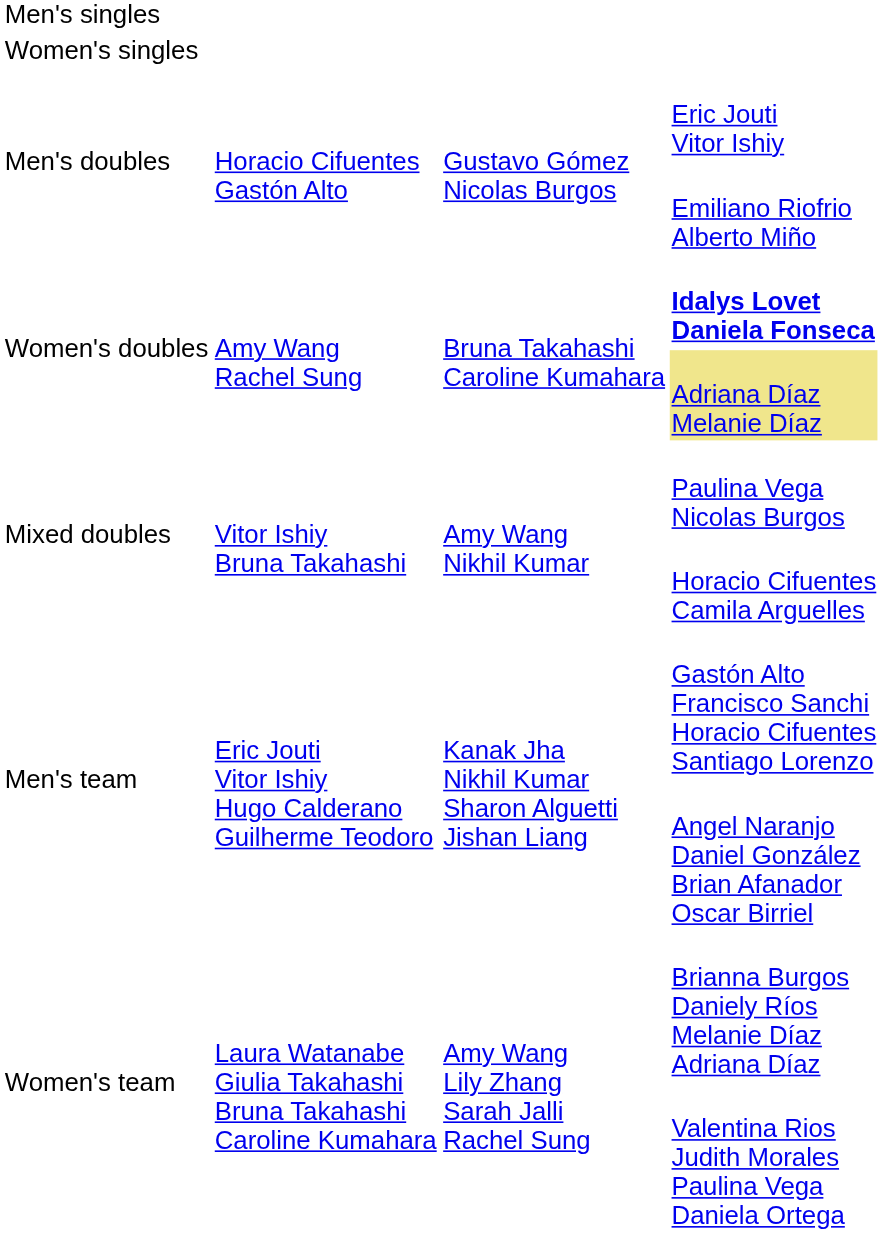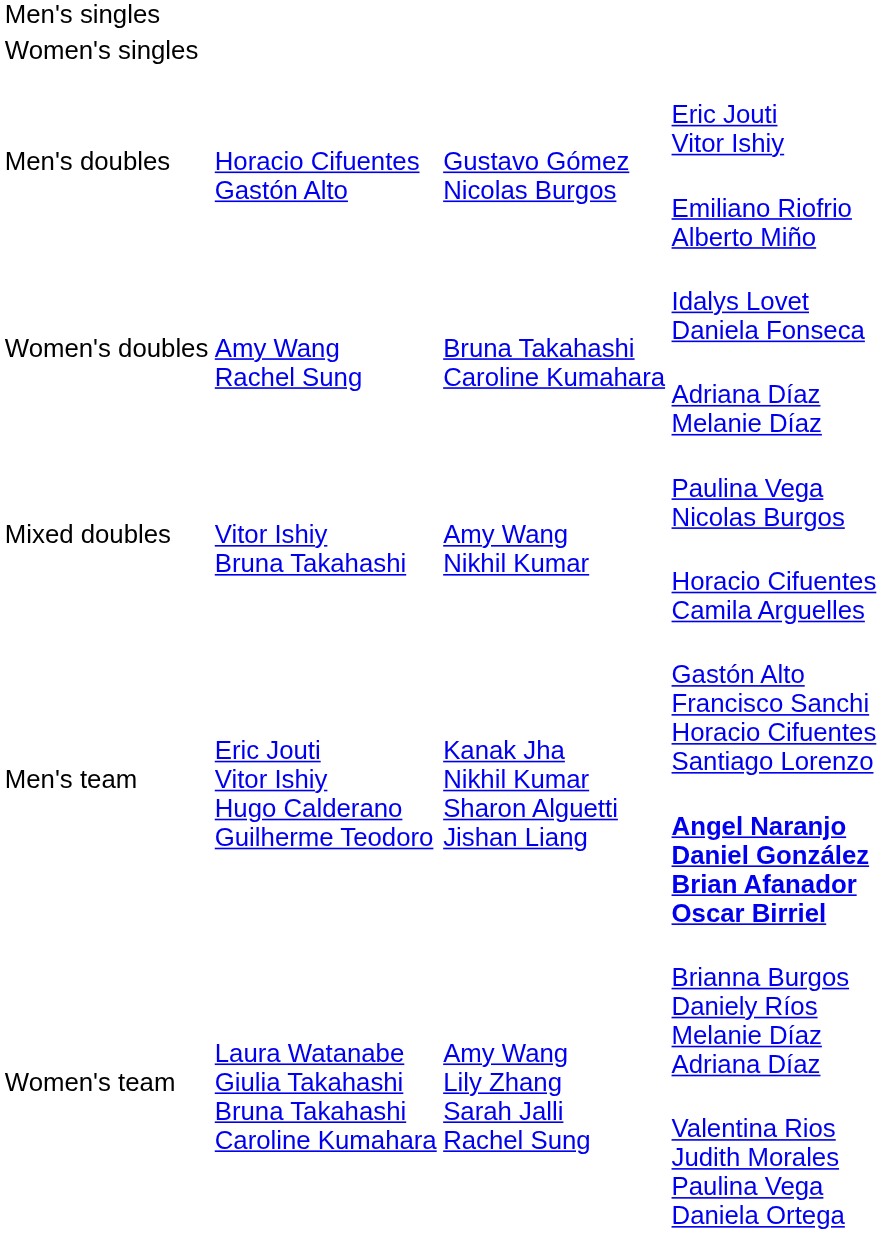(773, 316) bold -> (768, 316) normal
(747, 409) khaki background -> (747, 409) no background
(766, 869) normal -> (770, 869) bold
